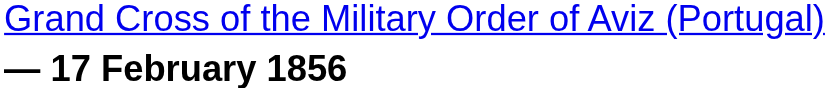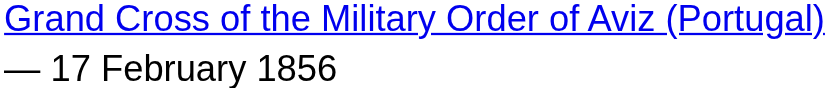(176, 68) bold -> (171, 68) normal
